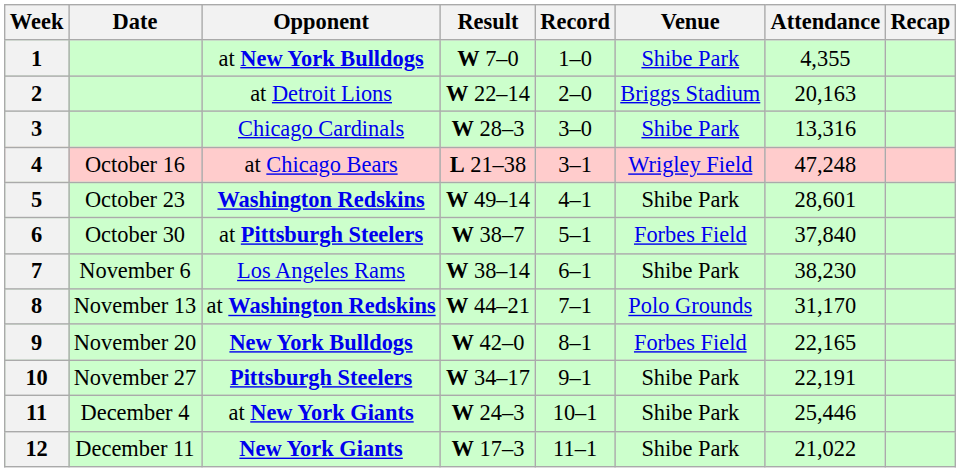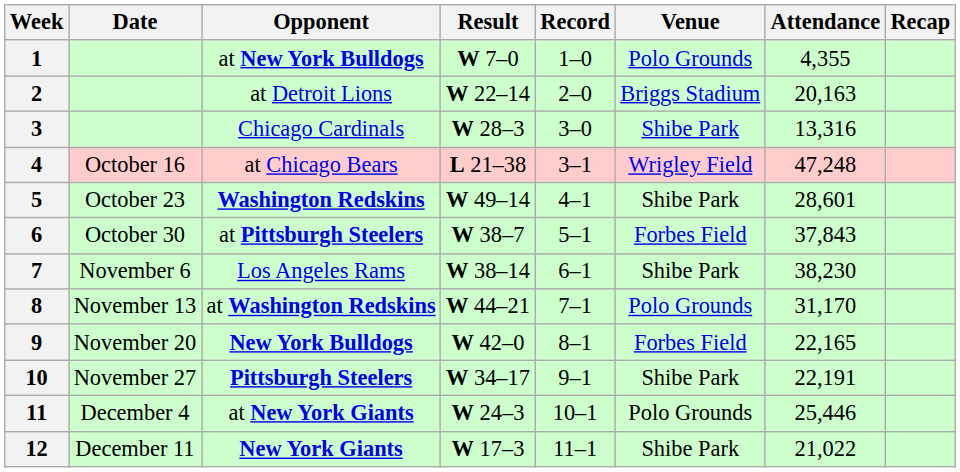(690, 57) Shibe Park -> (690, 57) Polo Grounds
(825, 235) 37,840 -> (825, 235) 37,843
(690, 413) Shibe Park -> (690, 413) Polo Grounds
